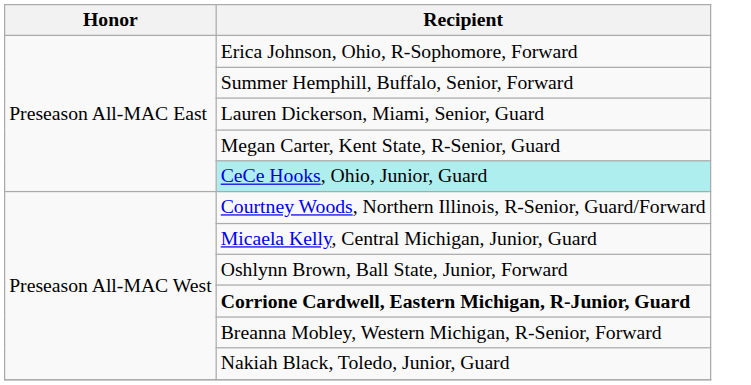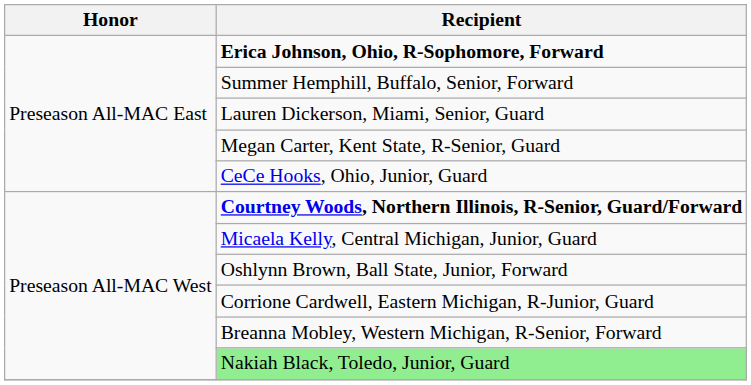(399, 51) normal -> (412, 51) bold
(354, 176) paleturquoise background -> (354, 176) no background
(463, 207) normal -> (482, 207) bold
(455, 301) bold -> (437, 301) normal
(365, 363) no background -> (365, 363) lightgreen background
